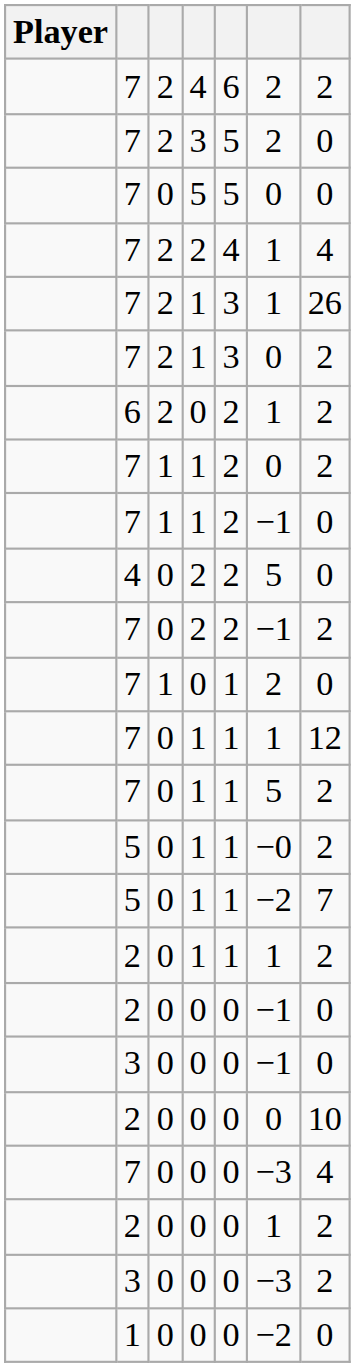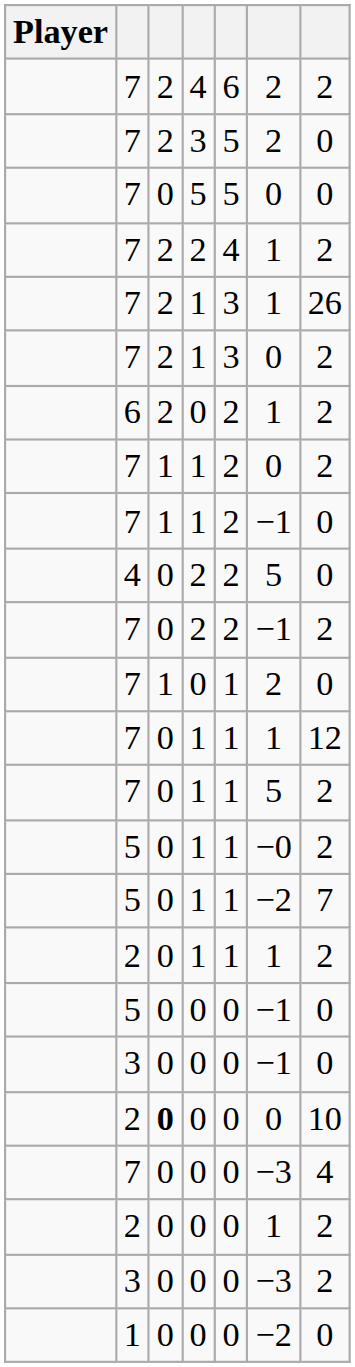(325, 248) 4 -> (325, 248) 2
(132, 1009) 2 -> (132, 1009) 5
(165, 1117) normal -> (165, 1117) bold
